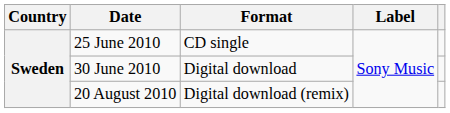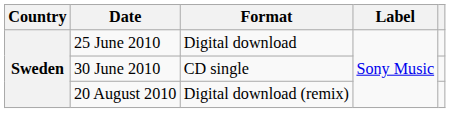(216, 42) CD single -> (240, 42) Digital download
(240, 68) Digital download -> (216, 68) CD single
